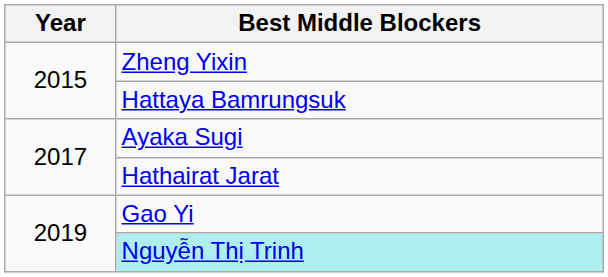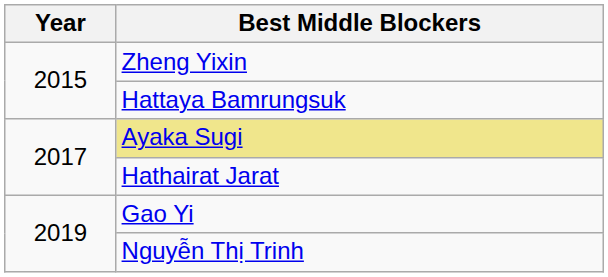(182, 137) no background -> (182, 137) khaki background
(213, 251) paleturquoise background -> (213, 251) no background
